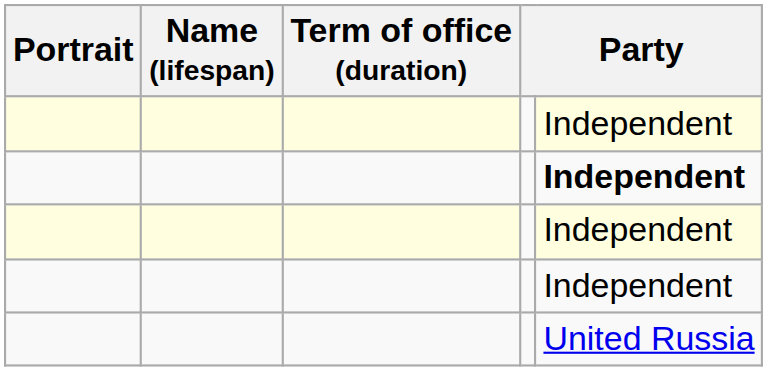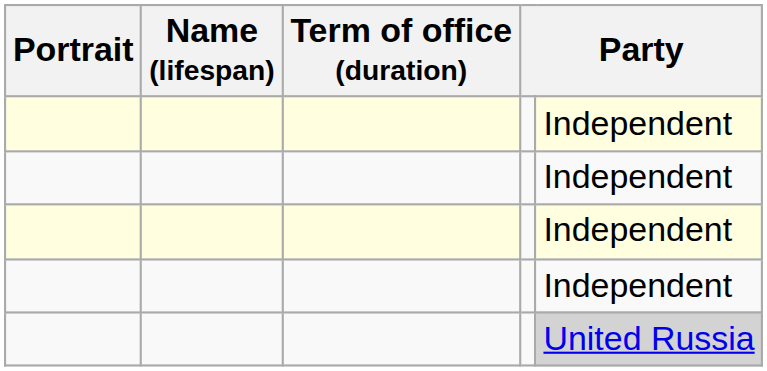(644, 177) bold -> (638, 177) normal
(649, 338) no background -> (649, 338) lightgrey background
